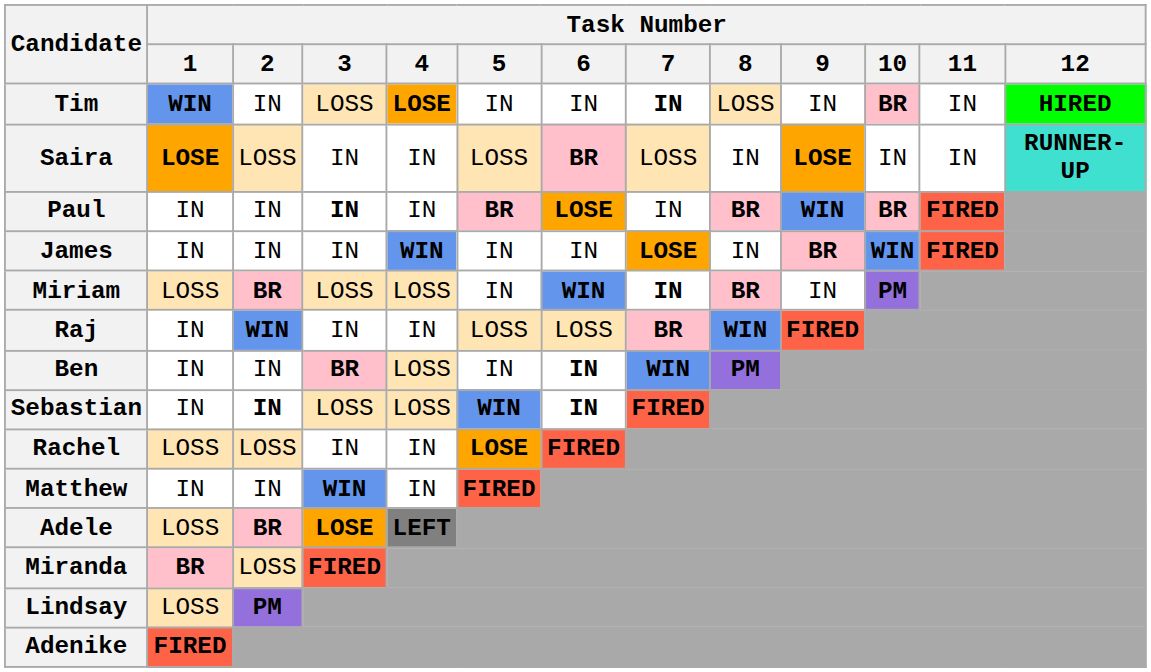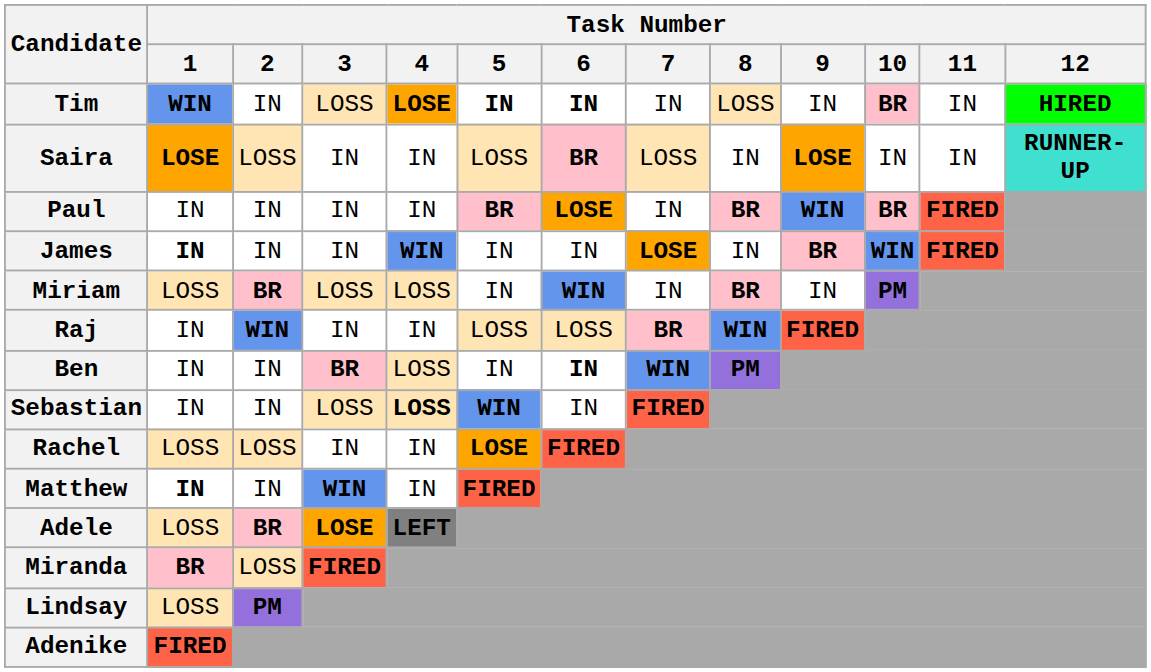(499, 104) normal -> (499, 104) bold
(584, 104) normal -> (584, 104) bold
(668, 104) bold -> (668, 104) normal
(345, 211) bold -> (345, 211) normal
(190, 251) normal -> (190, 251) bold
(668, 291) bold -> (668, 291) normal
(267, 409) bold -> (267, 409) normal
(422, 409) normal -> (422, 409) bold
(584, 409) bold -> (584, 409) normal
(190, 489) normal -> (190, 489) bold
